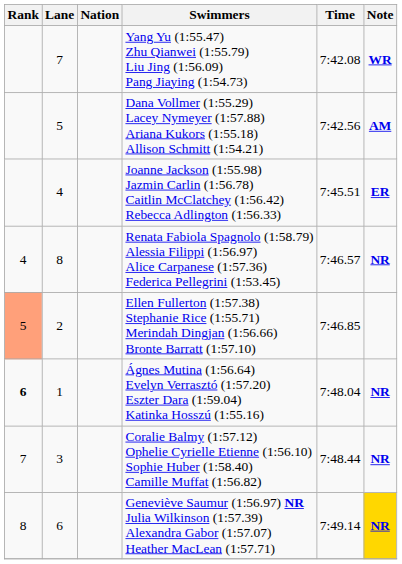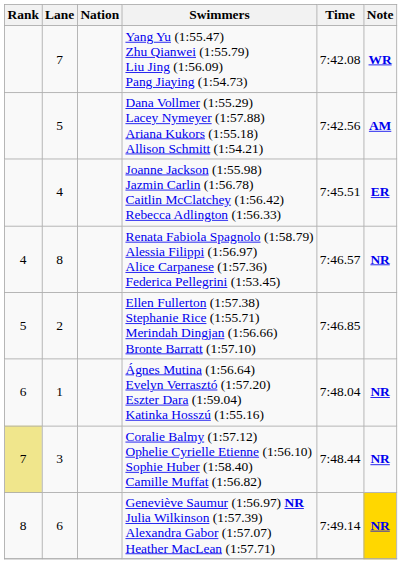(23, 325) lightsalmon background -> (23, 325) no background
(23, 392) bold -> (23, 392) normal
(23, 459) no background -> (23, 459) khaki background
